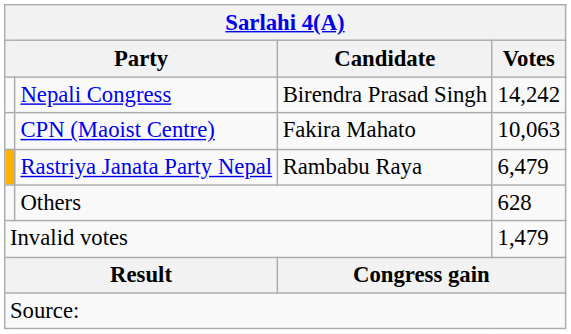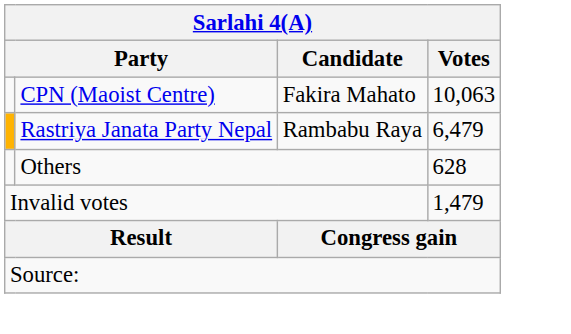- row: (96, 94)
